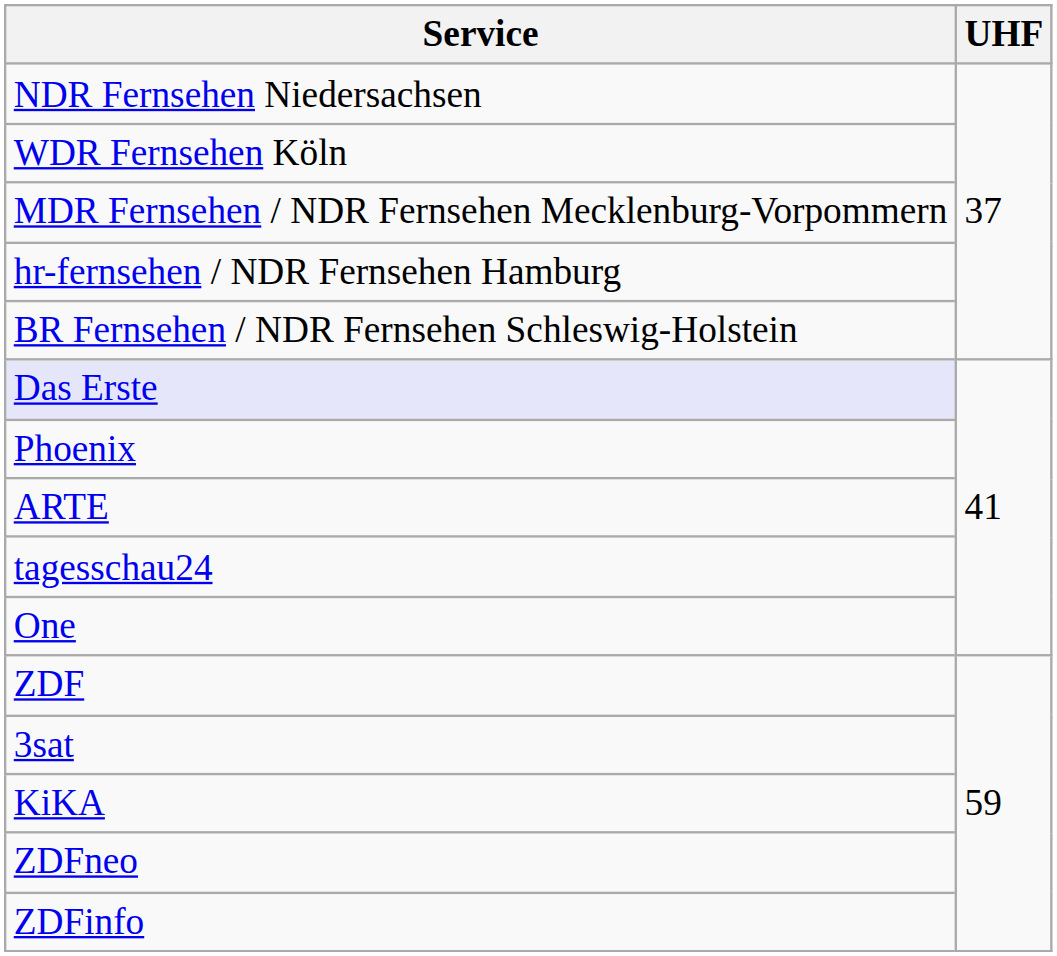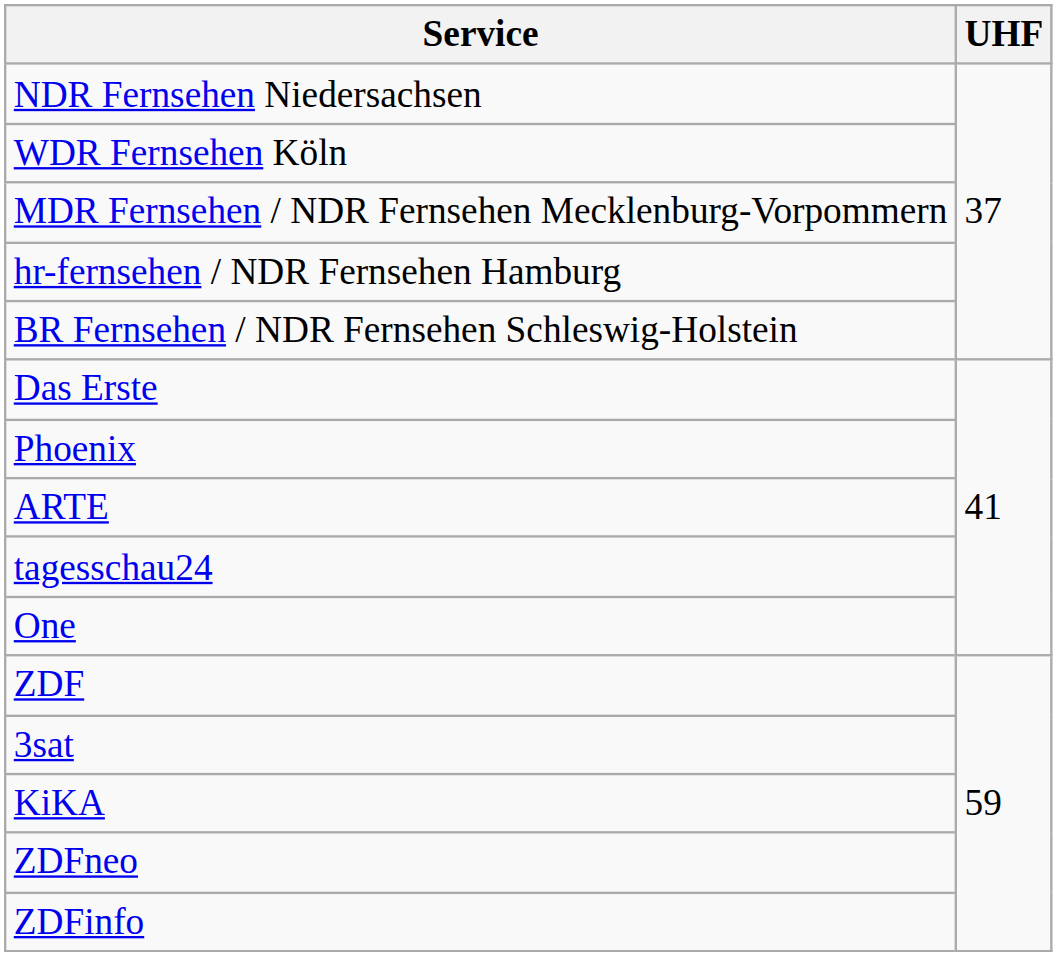(86, 388) lavender background -> (86, 388) no background
